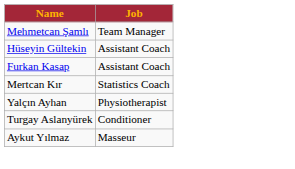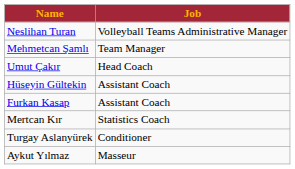+ row: (41, 31)
+ row: (34, 66)
- row: (37, 102)
